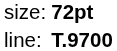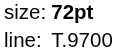(82, 40) bold -> (82, 40) normal
